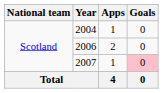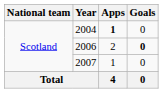(113, 29) normal -> (113, 29) bold
(143, 46) normal -> (143, 46) bold
(143, 63) pink background -> (143, 63) no background
